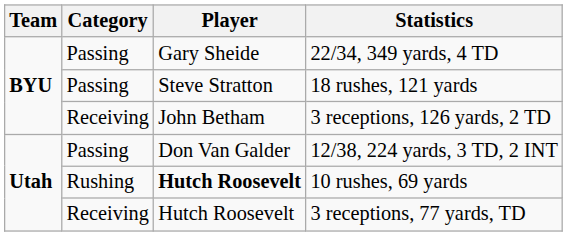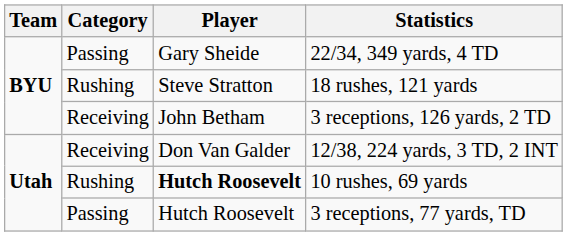(98, 85) Passing -> (100, 85) Rushing
(98, 149) Passing -> (108, 149) Receiving
(108, 214) Receiving -> (98, 214) Passing
